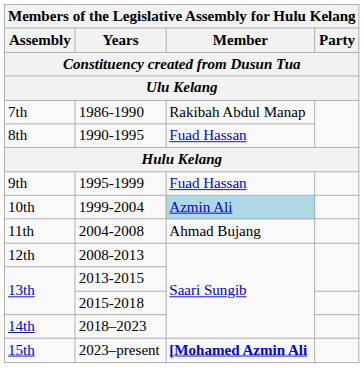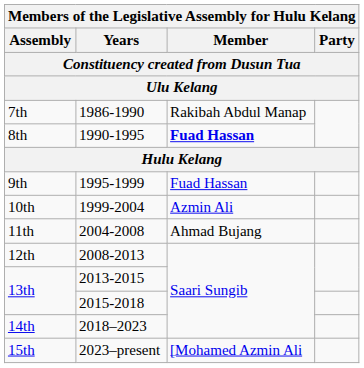(208, 135) normal -> (212, 135) bold
(201, 207) lightblue background -> (202, 207) no background
(238, 350) bold -> (236, 350) normal
